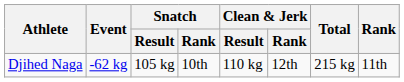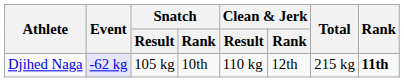(108, 65) no background -> (108, 65) lavender background
(374, 65) normal -> (375, 65) bold
